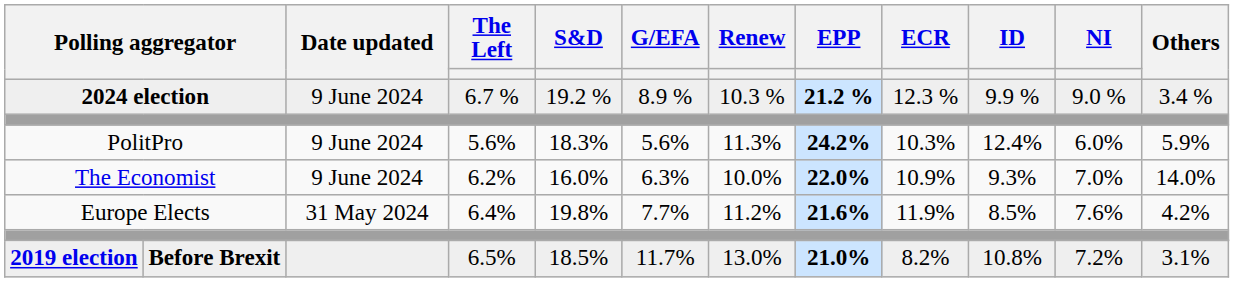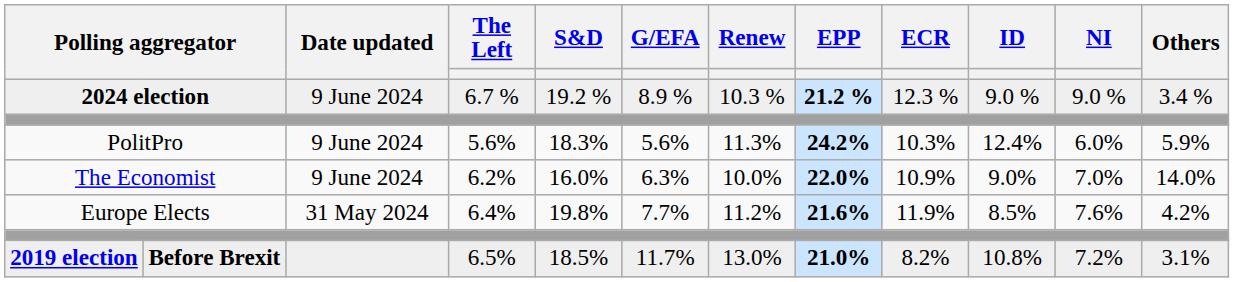(1012, 96) 9.9 % -> (1012, 96) 9.0 %
(1012, 177) 9.3% -> (1012, 177) 9.0%
